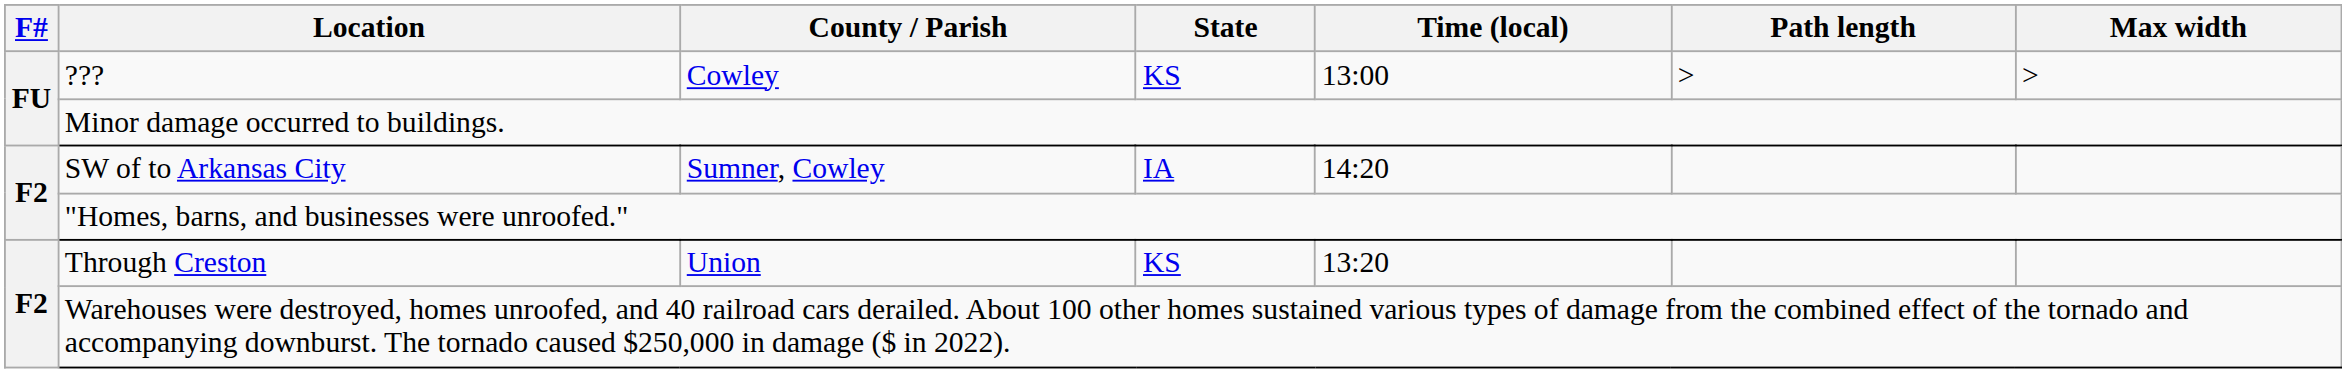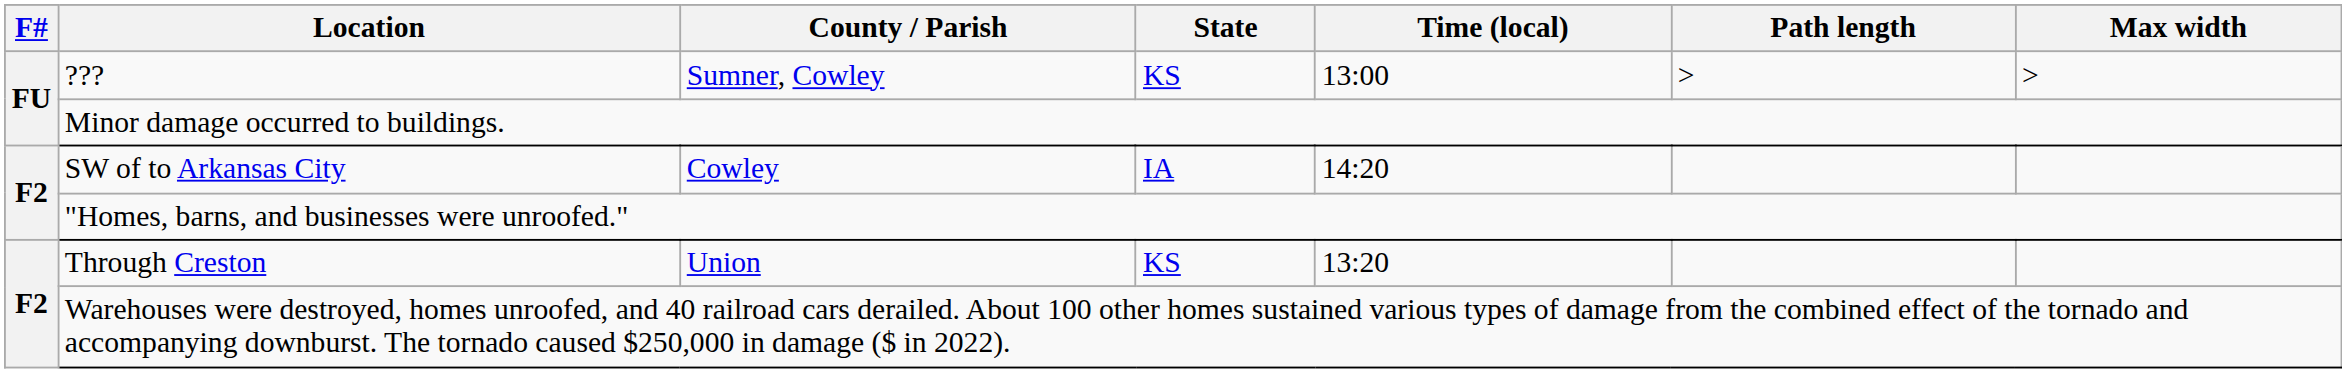(733, 74) Cowley -> (786, 74) Sumner, Cowley
(786, 168) Sumner, Cowley -> (733, 168) Cowley
